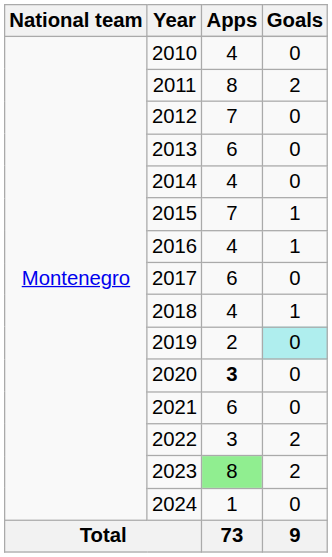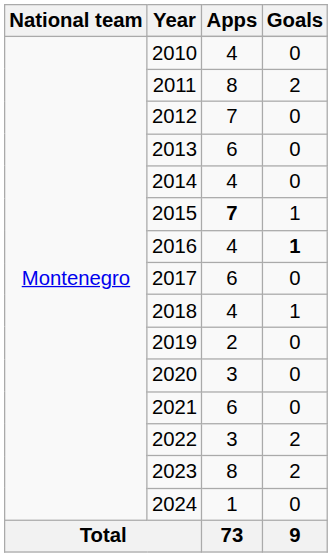(232, 213) normal -> (232, 213) bold
(295, 246) normal -> (295, 246) bold
(295, 342) paleturquoise background -> (295, 342) no background
(232, 375) bold -> (232, 375) normal
(232, 471) lightgreen background -> (232, 471) no background
